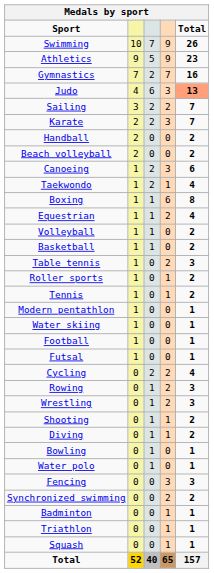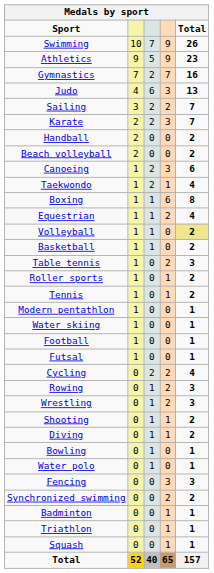(192, 91) lightsalmon background -> (192, 91) no background
(192, 232) no background -> (192, 232) khaki background
